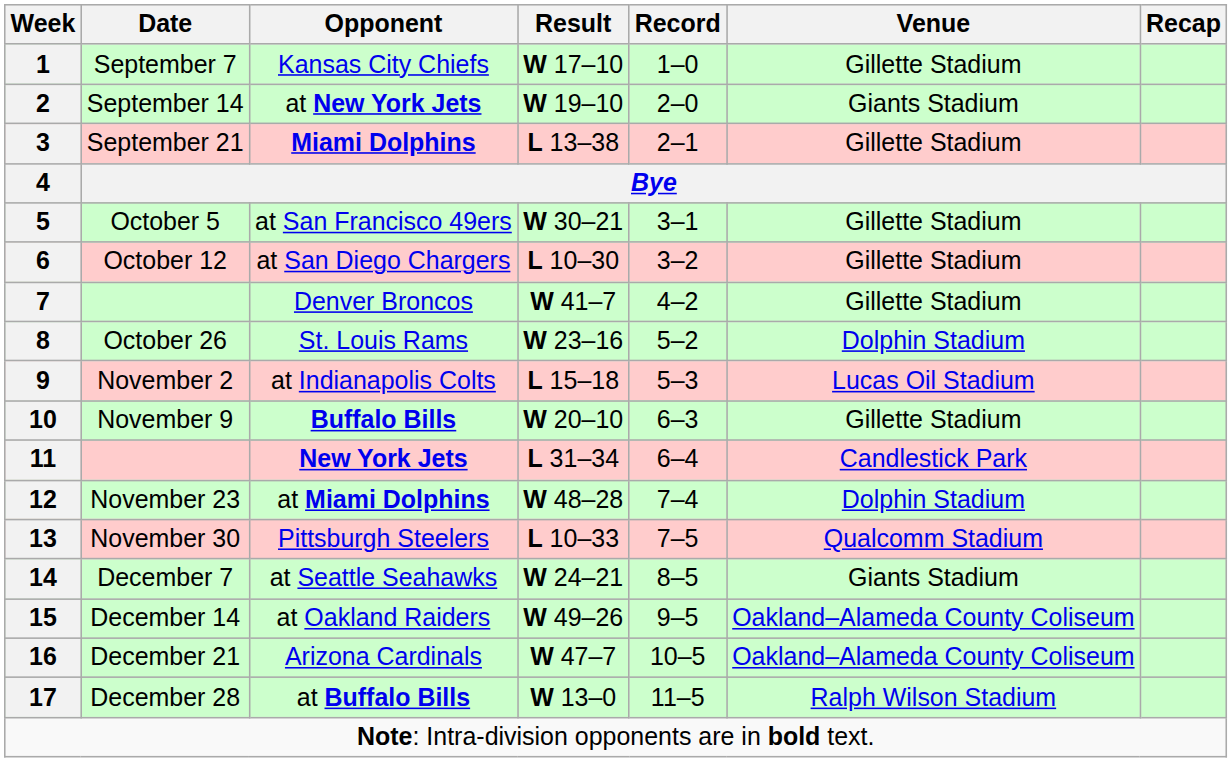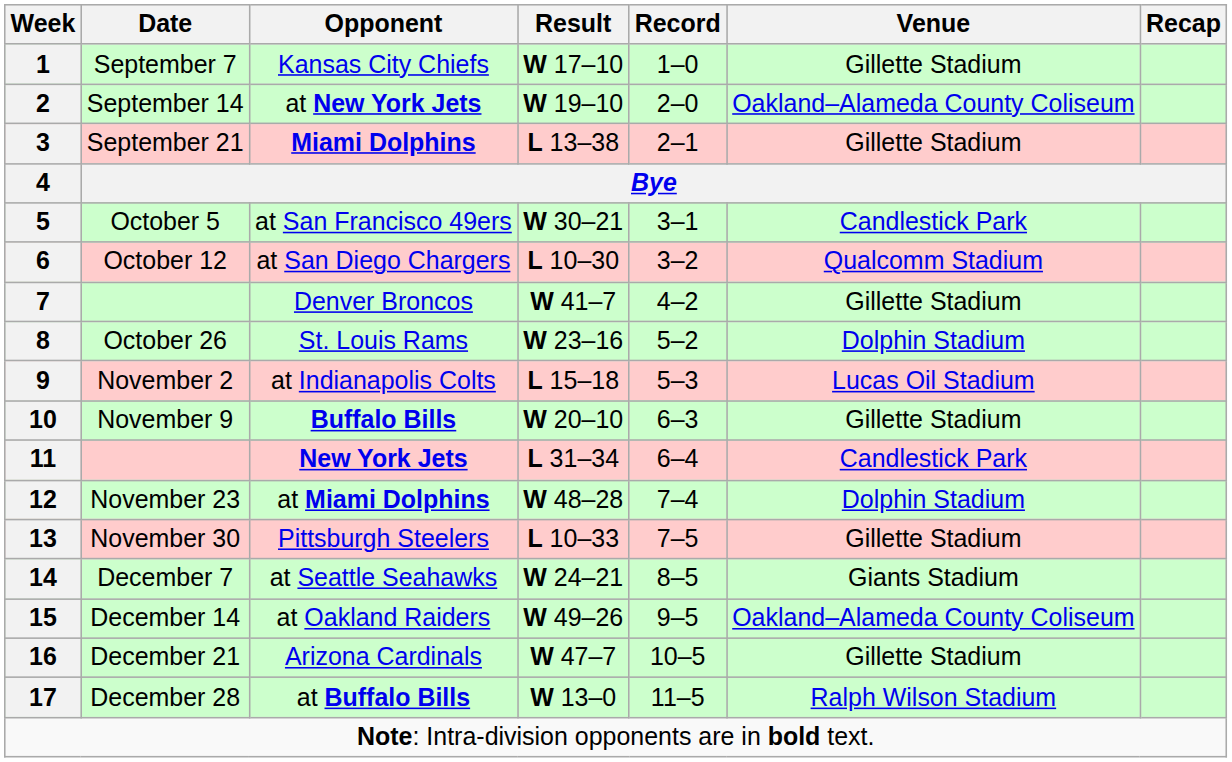(933, 103) Giants Stadium -> (933, 103) Oakland–Alameda County Coliseum
(933, 222) Gillette Stadium -> (933, 222) Candlestick Park
(933, 261) Gillette Stadium -> (933, 261) Qualcomm Stadium
(933, 538) Qualcomm Stadium -> (933, 538) Gillette Stadium
(933, 657) Oakland–Alameda County Coliseum -> (933, 657) Gillette Stadium
